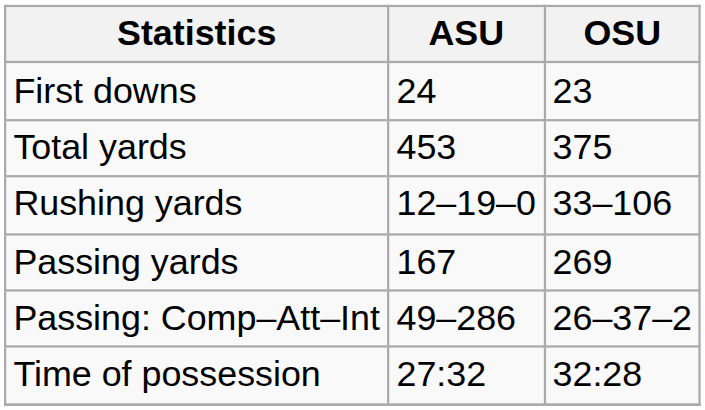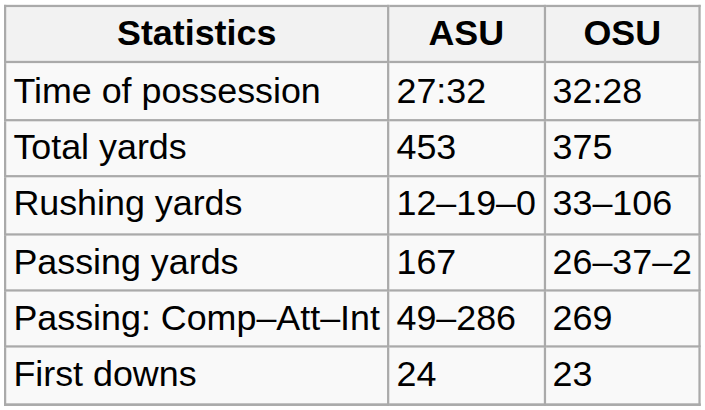rows swapped: (105, 90) <-> (167, 374)
(582, 261) 269 -> (622, 261) 26–37–2
(622, 317) 26–37–2 -> (582, 317) 269
